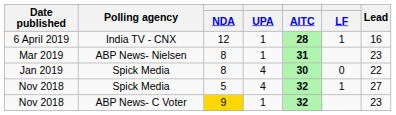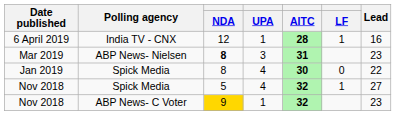(224, 55) normal -> (224, 55) bold
(263, 55) 1 -> (263, 55) 3
